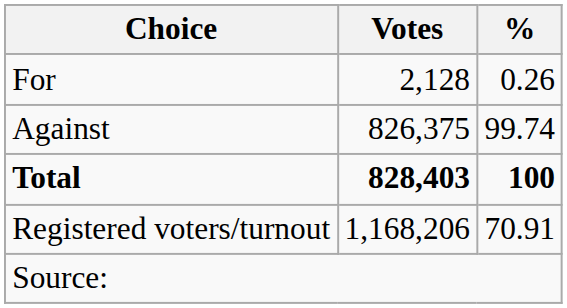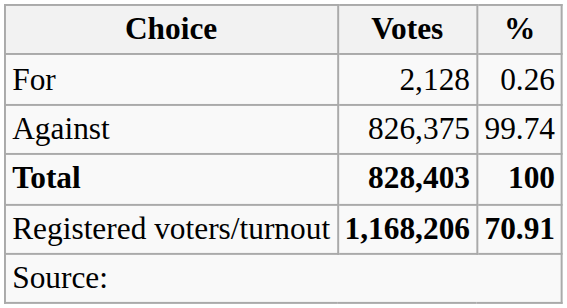(407, 228) normal -> (407, 228) bold
(520, 228) normal -> (520, 228) bold
